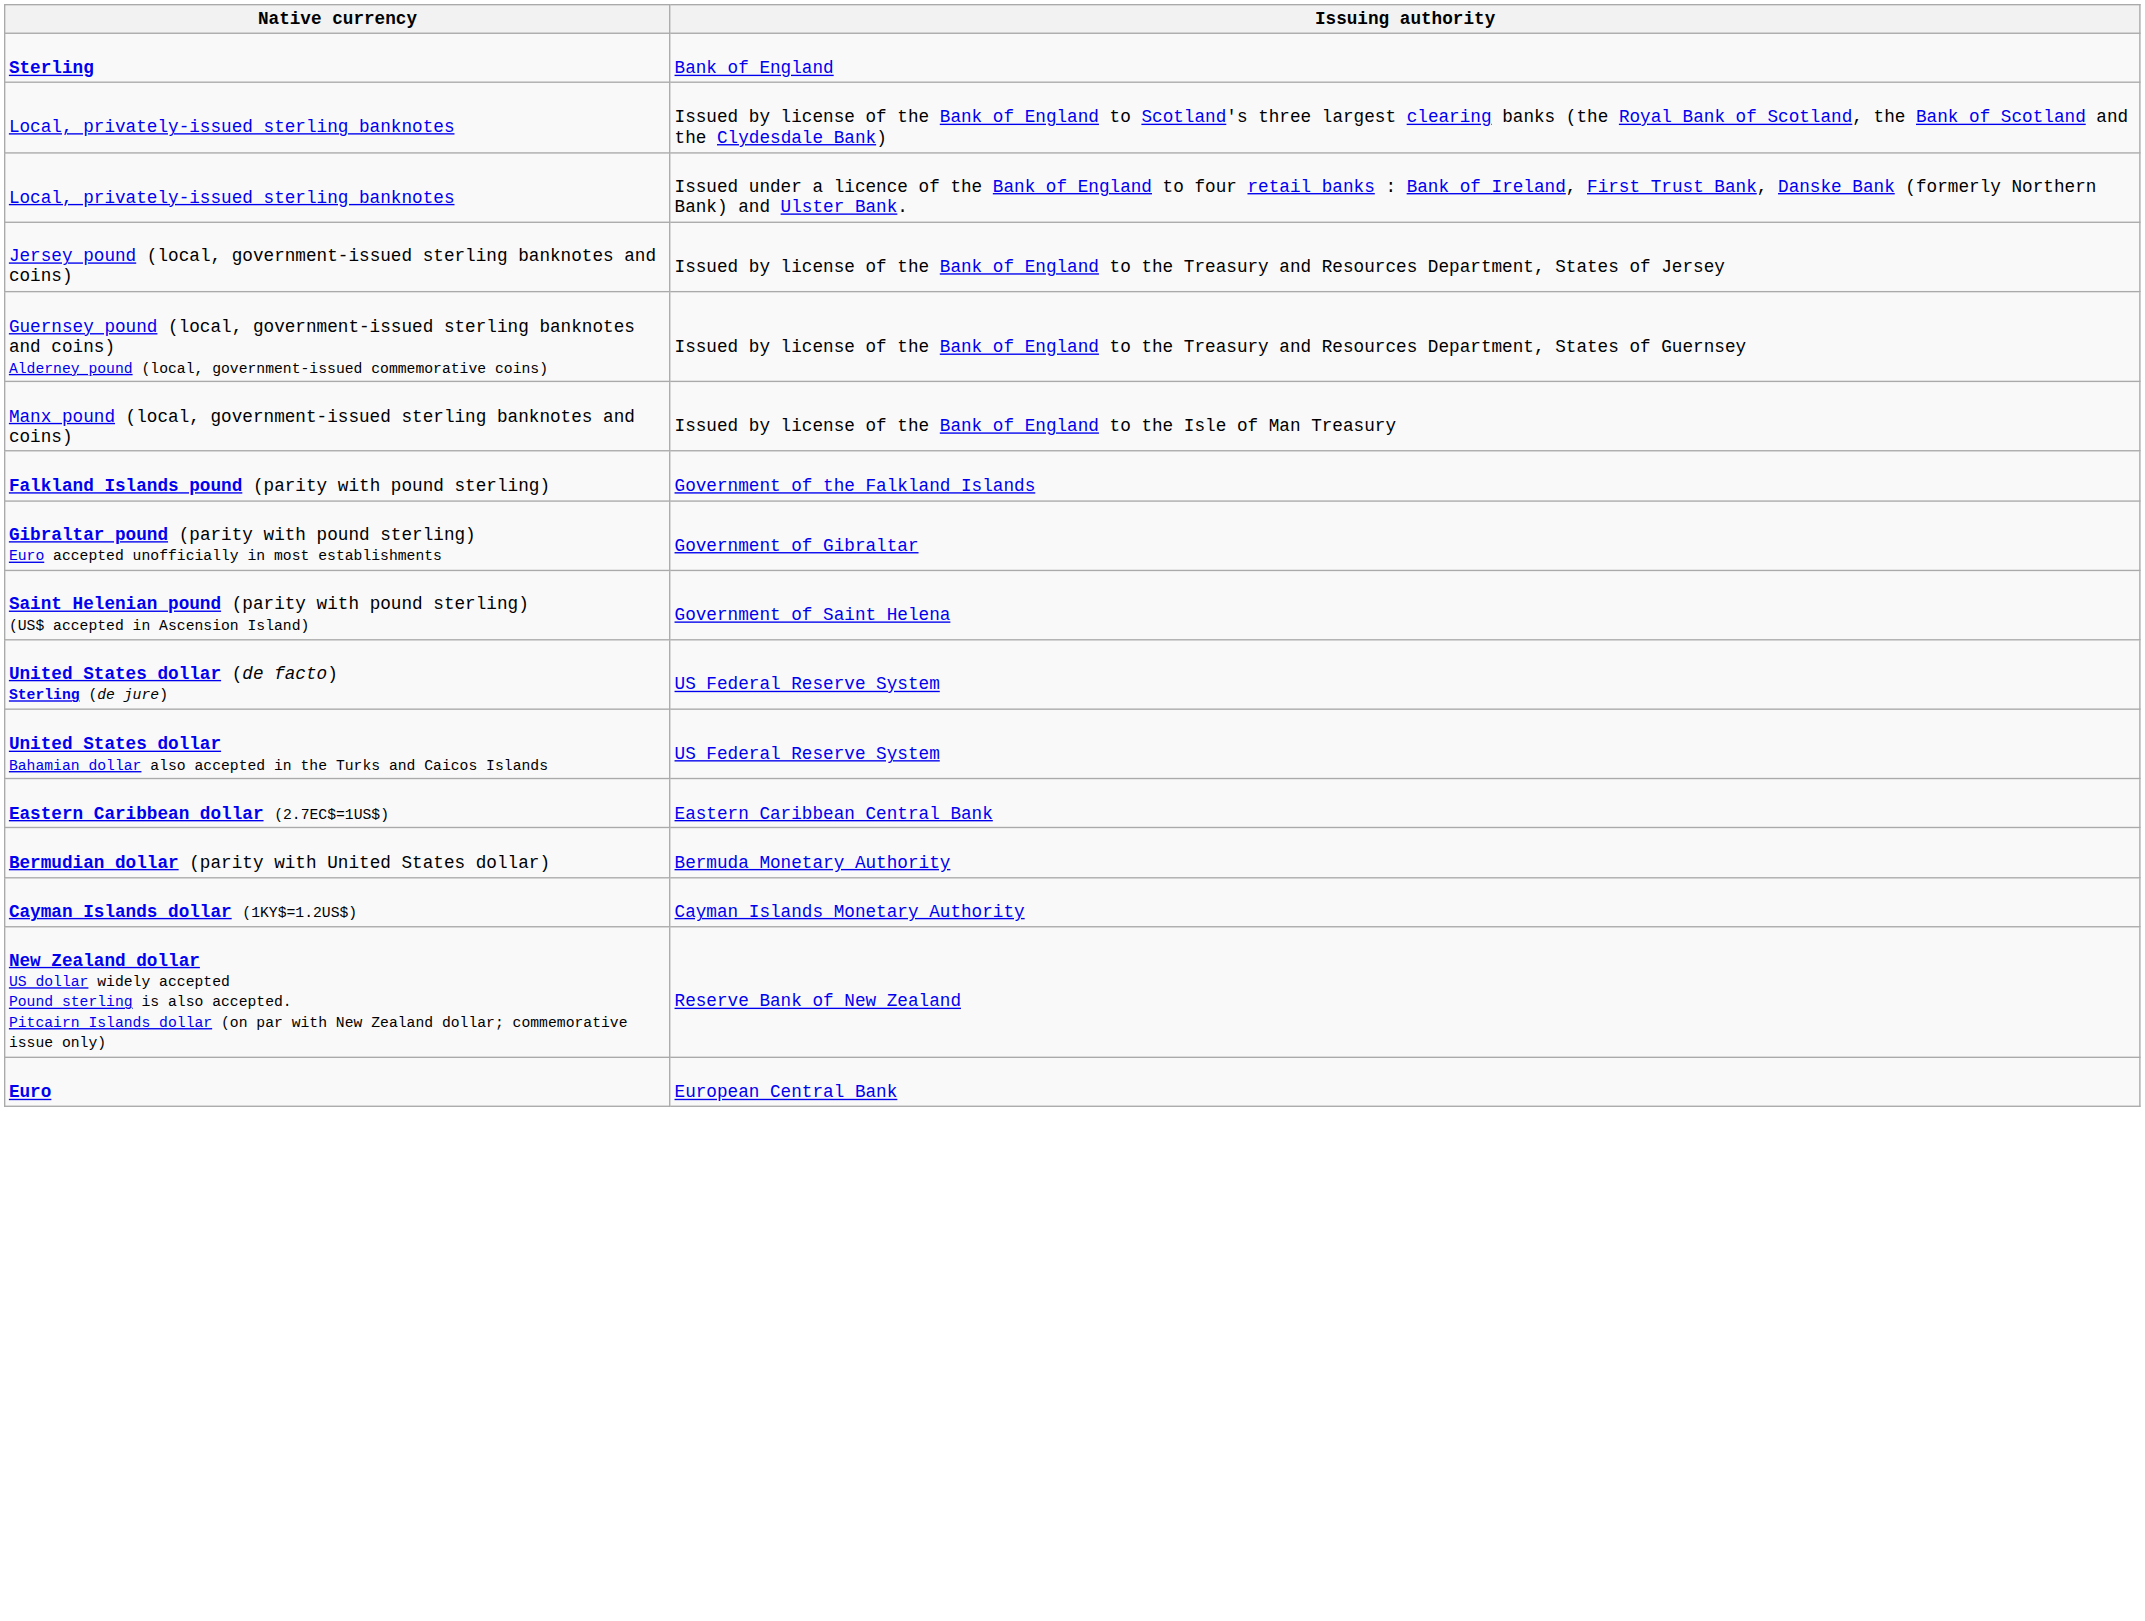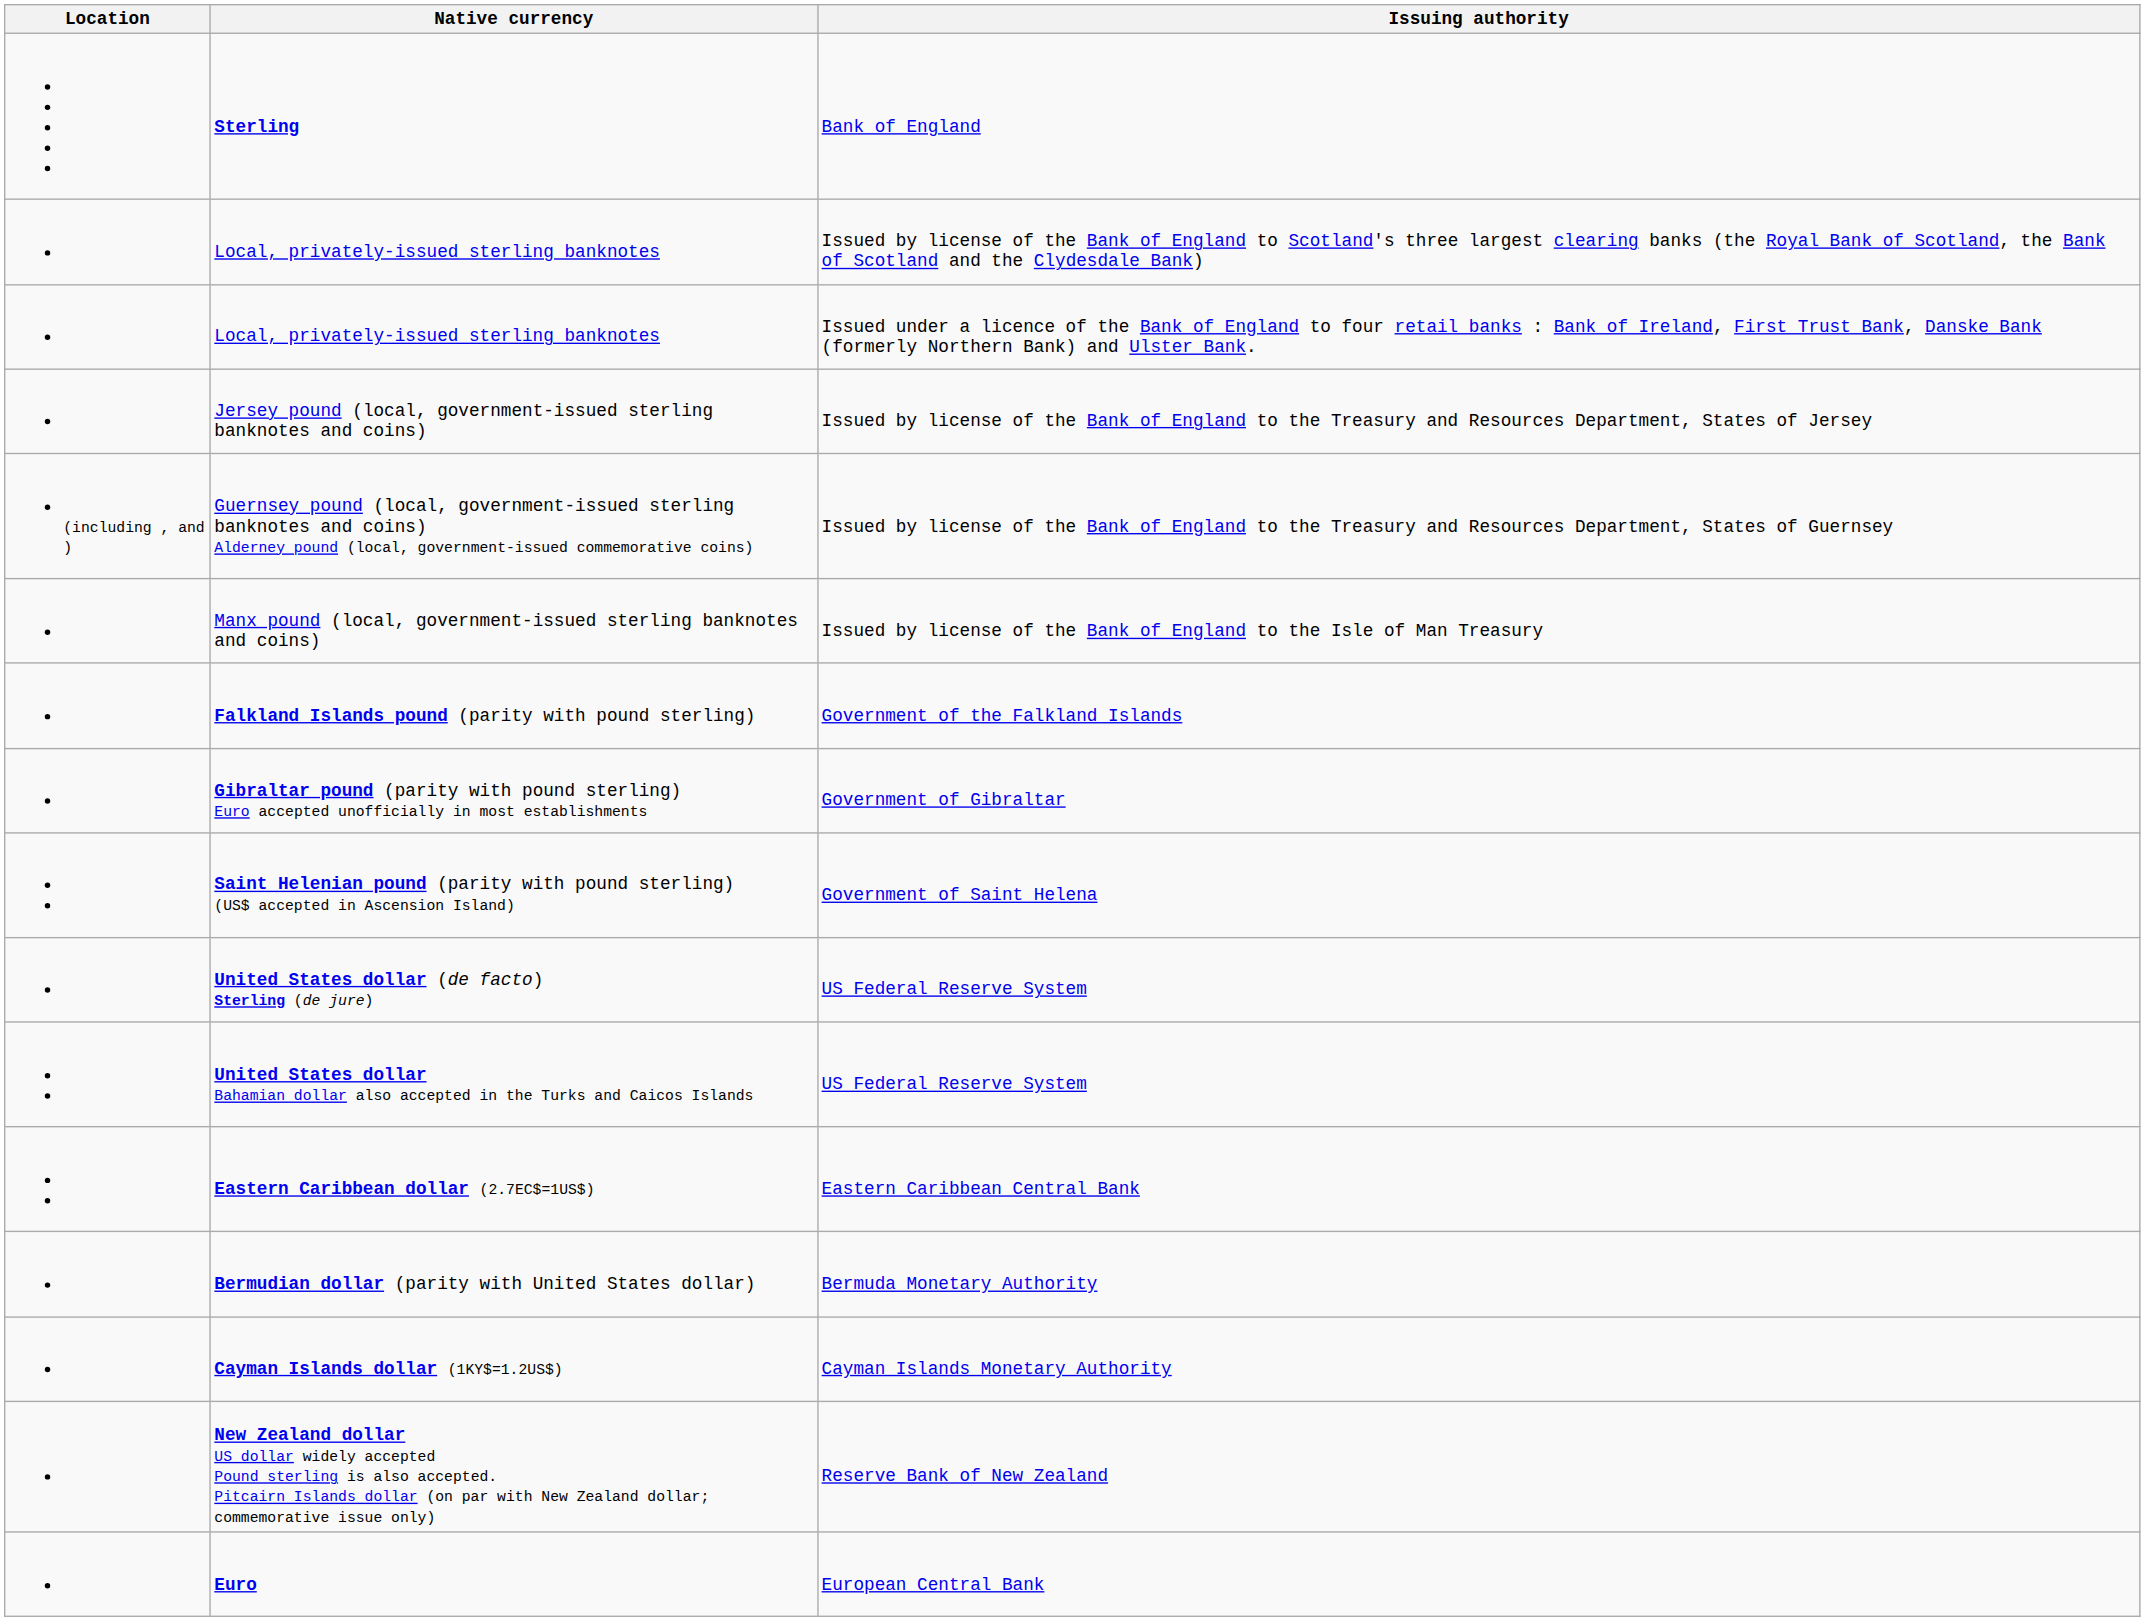+ column: (107, 19)
